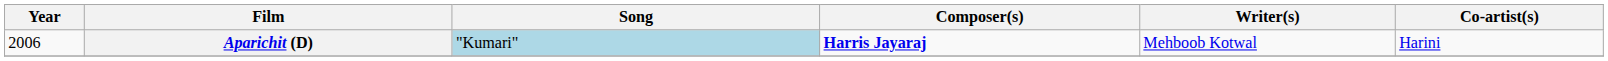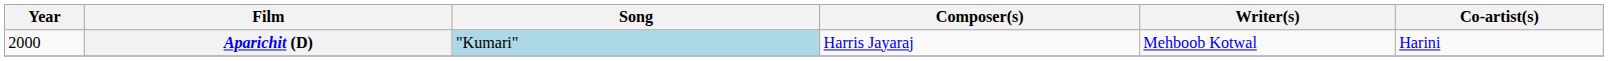(24, 42) 2006 -> (24, 42) 2000
(875, 42) bold -> (869, 42) normal
